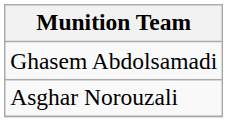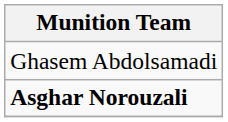(94, 97) normal -> (99, 97) bold
